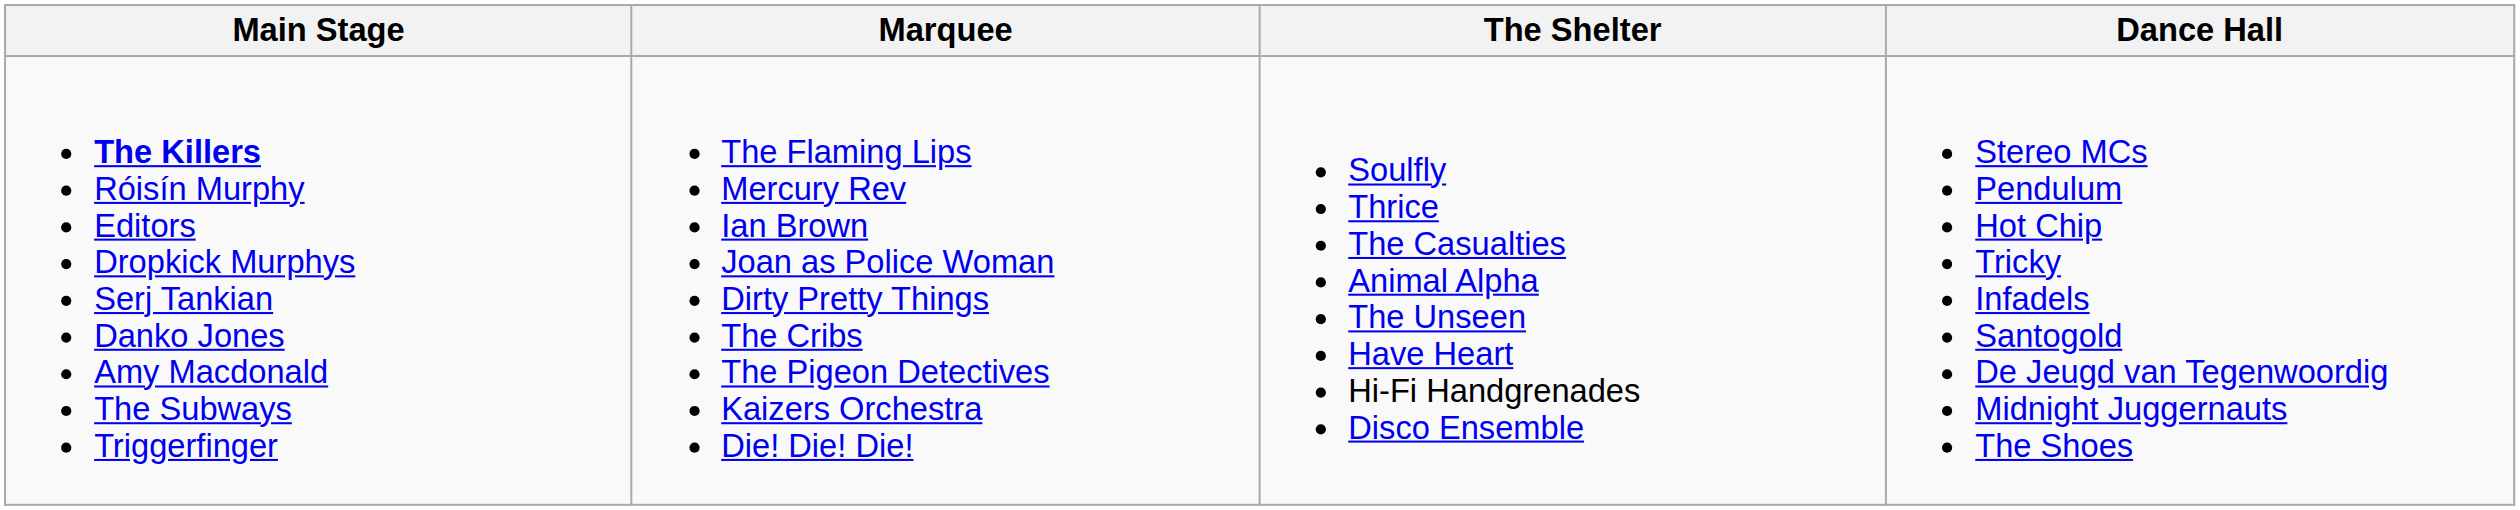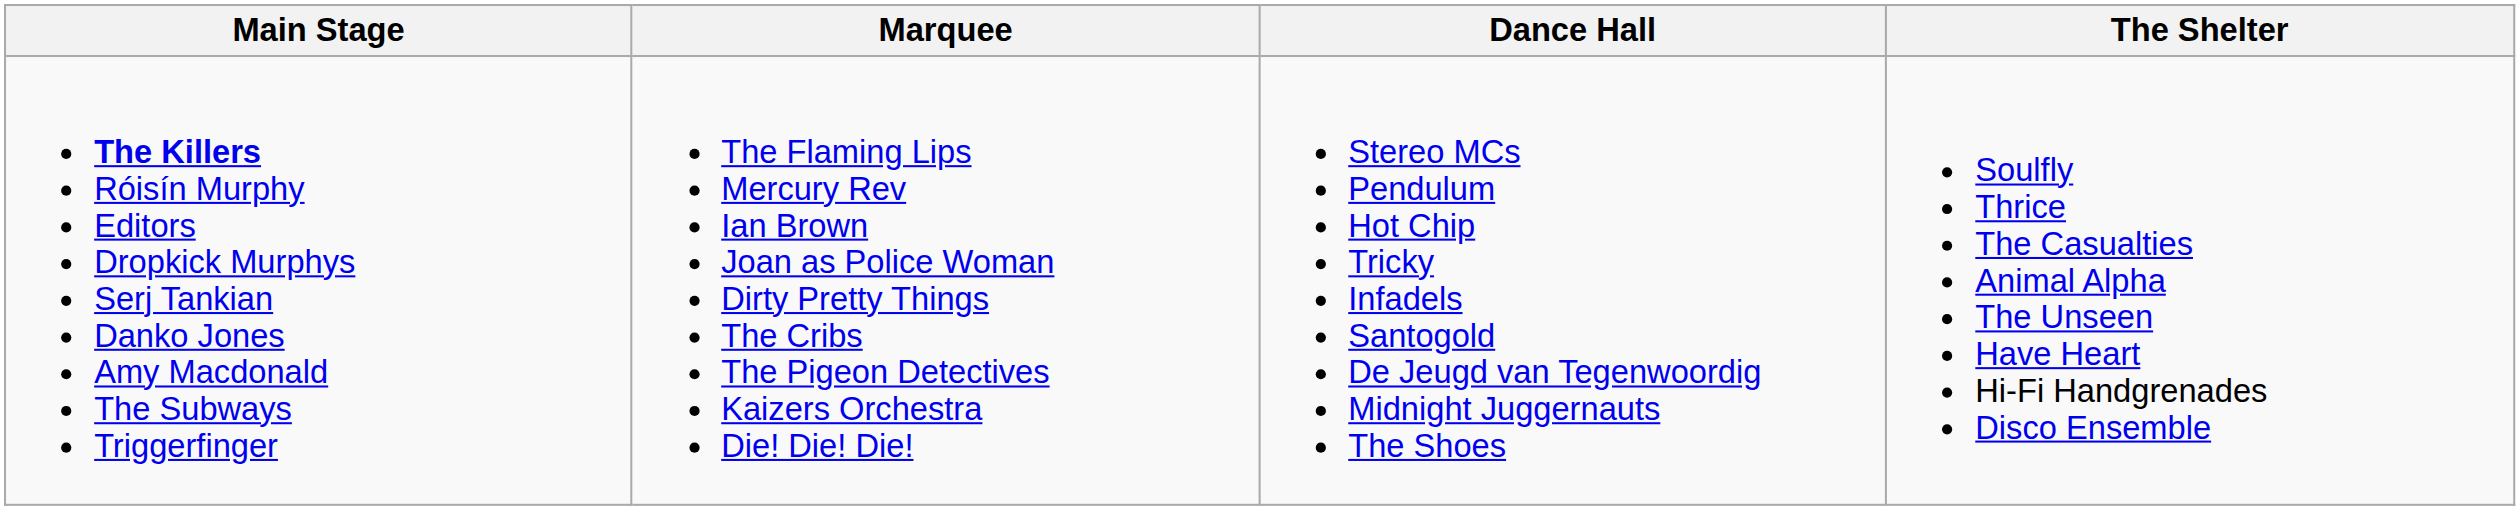columns swapped: (2200, 30) <-> (1573, 30)
